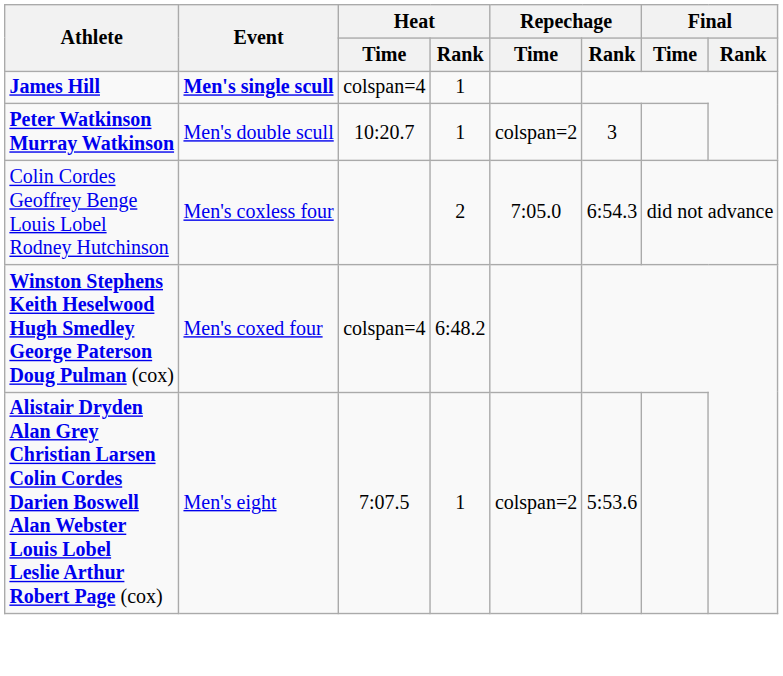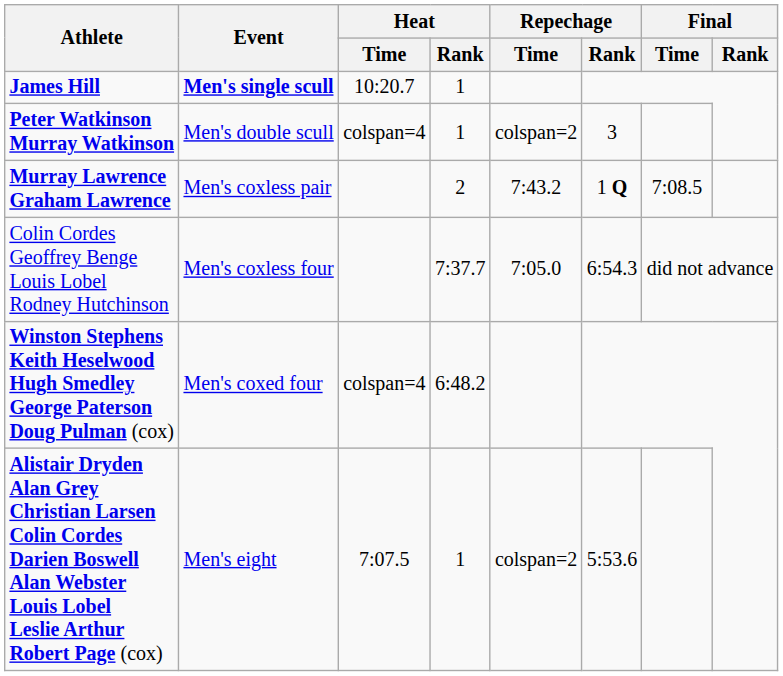(384, 87) colspan=4 -> (384, 87) 10:20.7
(384, 132) 10:20.7 -> (384, 132) colspan=4
+ row: (90, 188)
(460, 212) 2 -> (460, 269) 7:37.7
